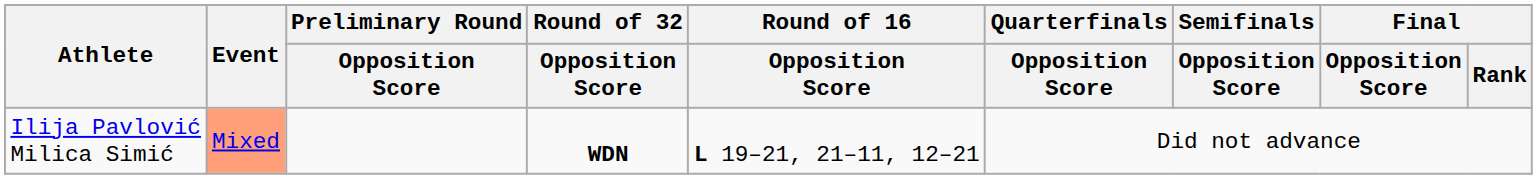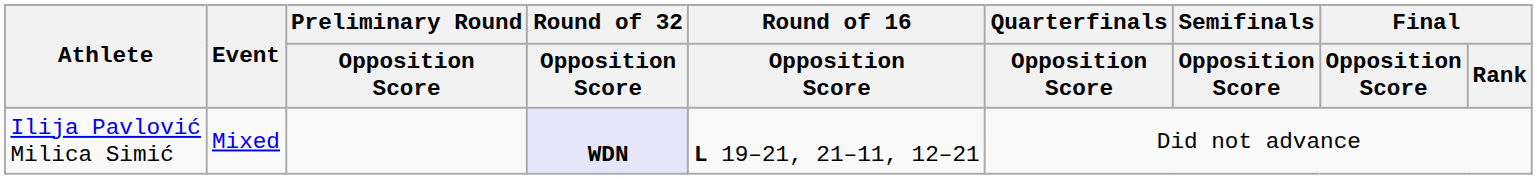(246, 141) lightsalmon background -> (246, 141) no background
(608, 154) no background -> (608, 154) lavender background
